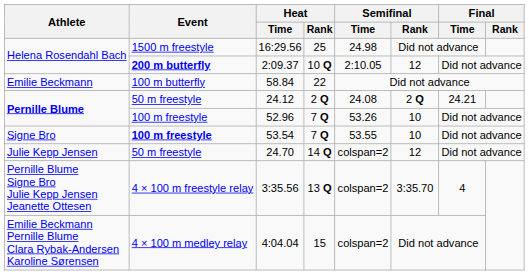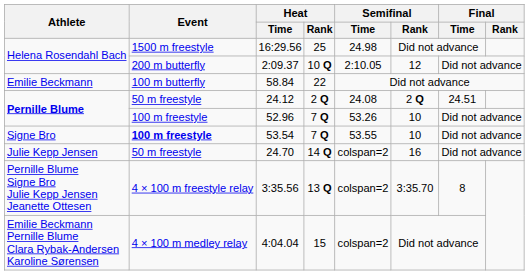(171, 65) bold -> (168, 65) normal
(462, 100) 24.21 -> (462, 100) 24.51
(415, 153) 12 -> (415, 153) 16
(462, 189) 4 -> (462, 189) 8
